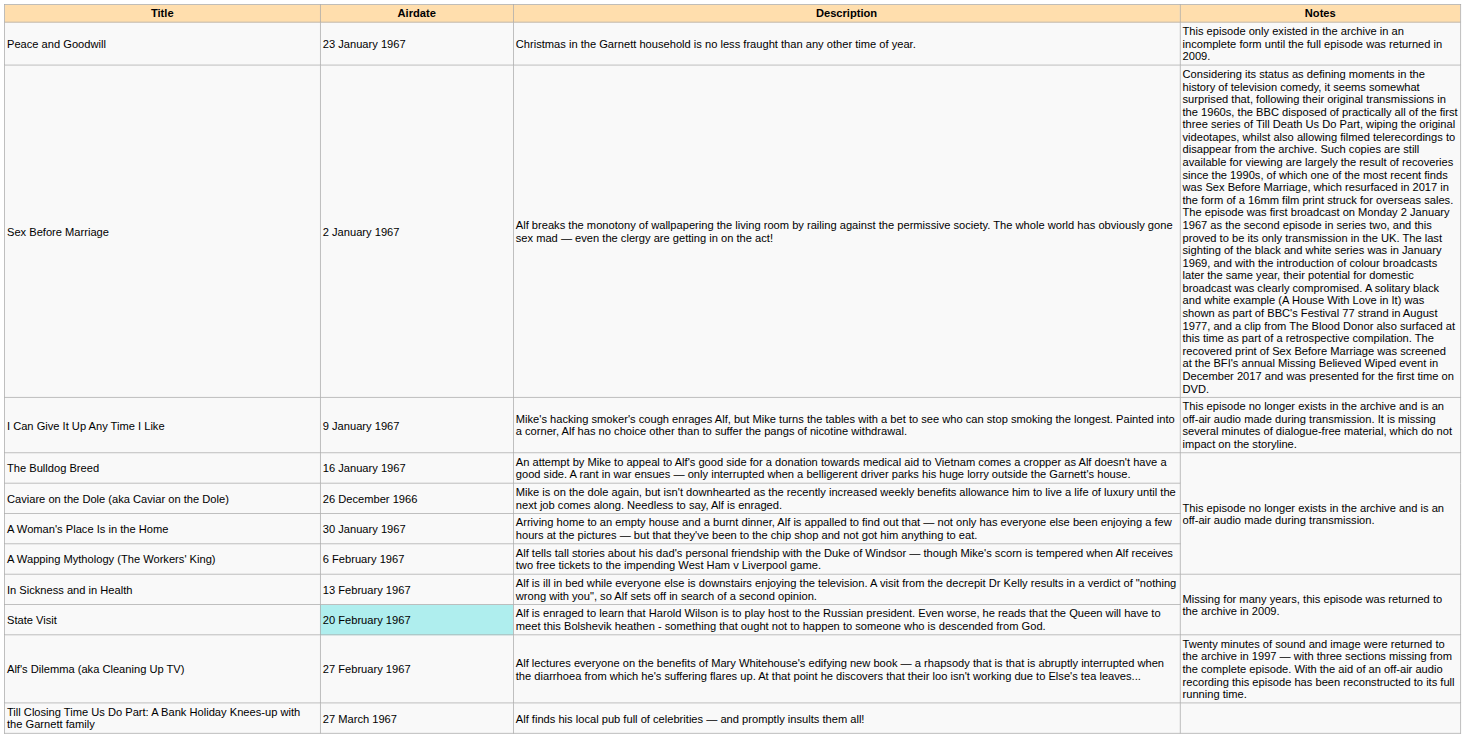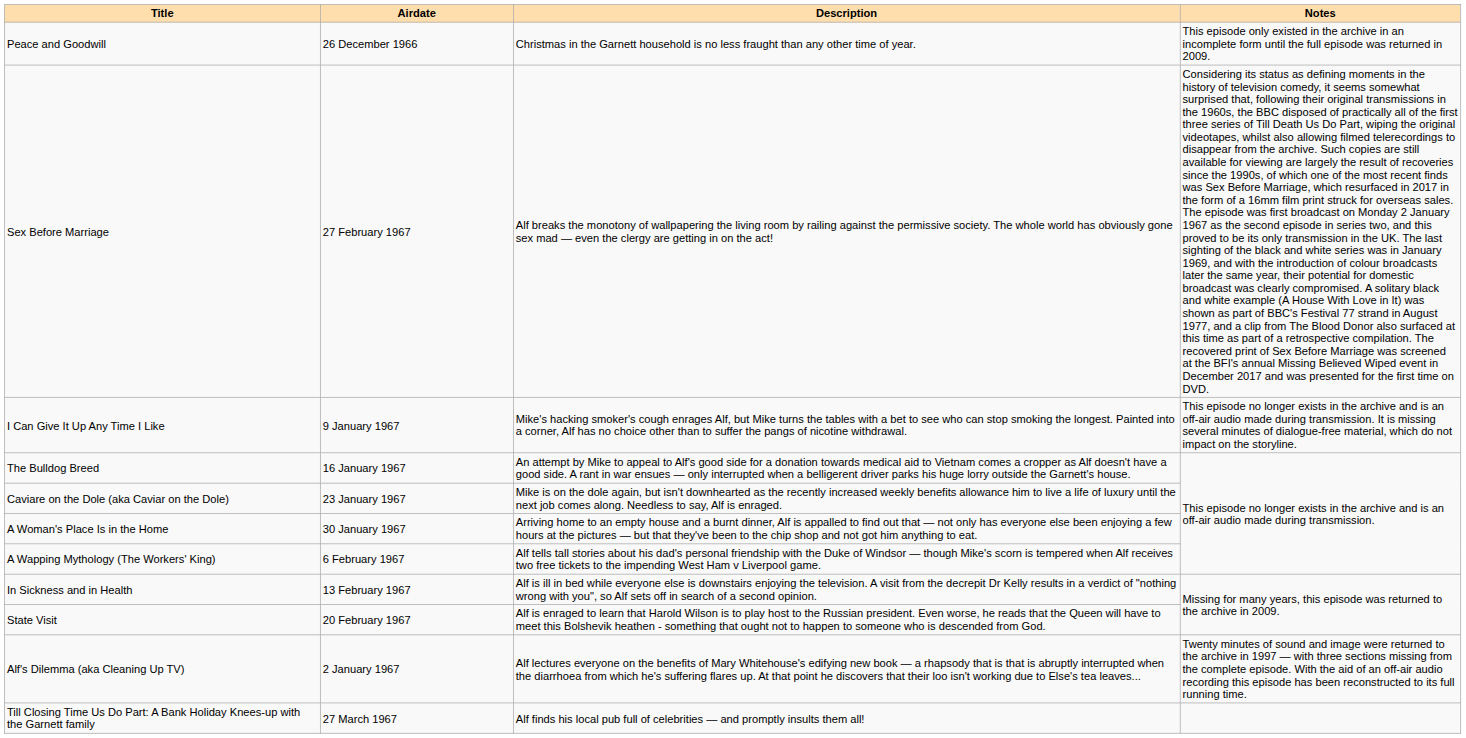(364, 44) 23 January 1967 -> (370, 44) 26 December 1966
(361, 231) 2 January 1967 -> (367, 231) 27 February 1967
(370, 498) 26 December 1966 -> (364, 498) 23 January 1967
(367, 620) paleturquoise background -> (367, 620) no background
(367, 669) 27 February 1967 -> (361, 669) 2 January 1967
